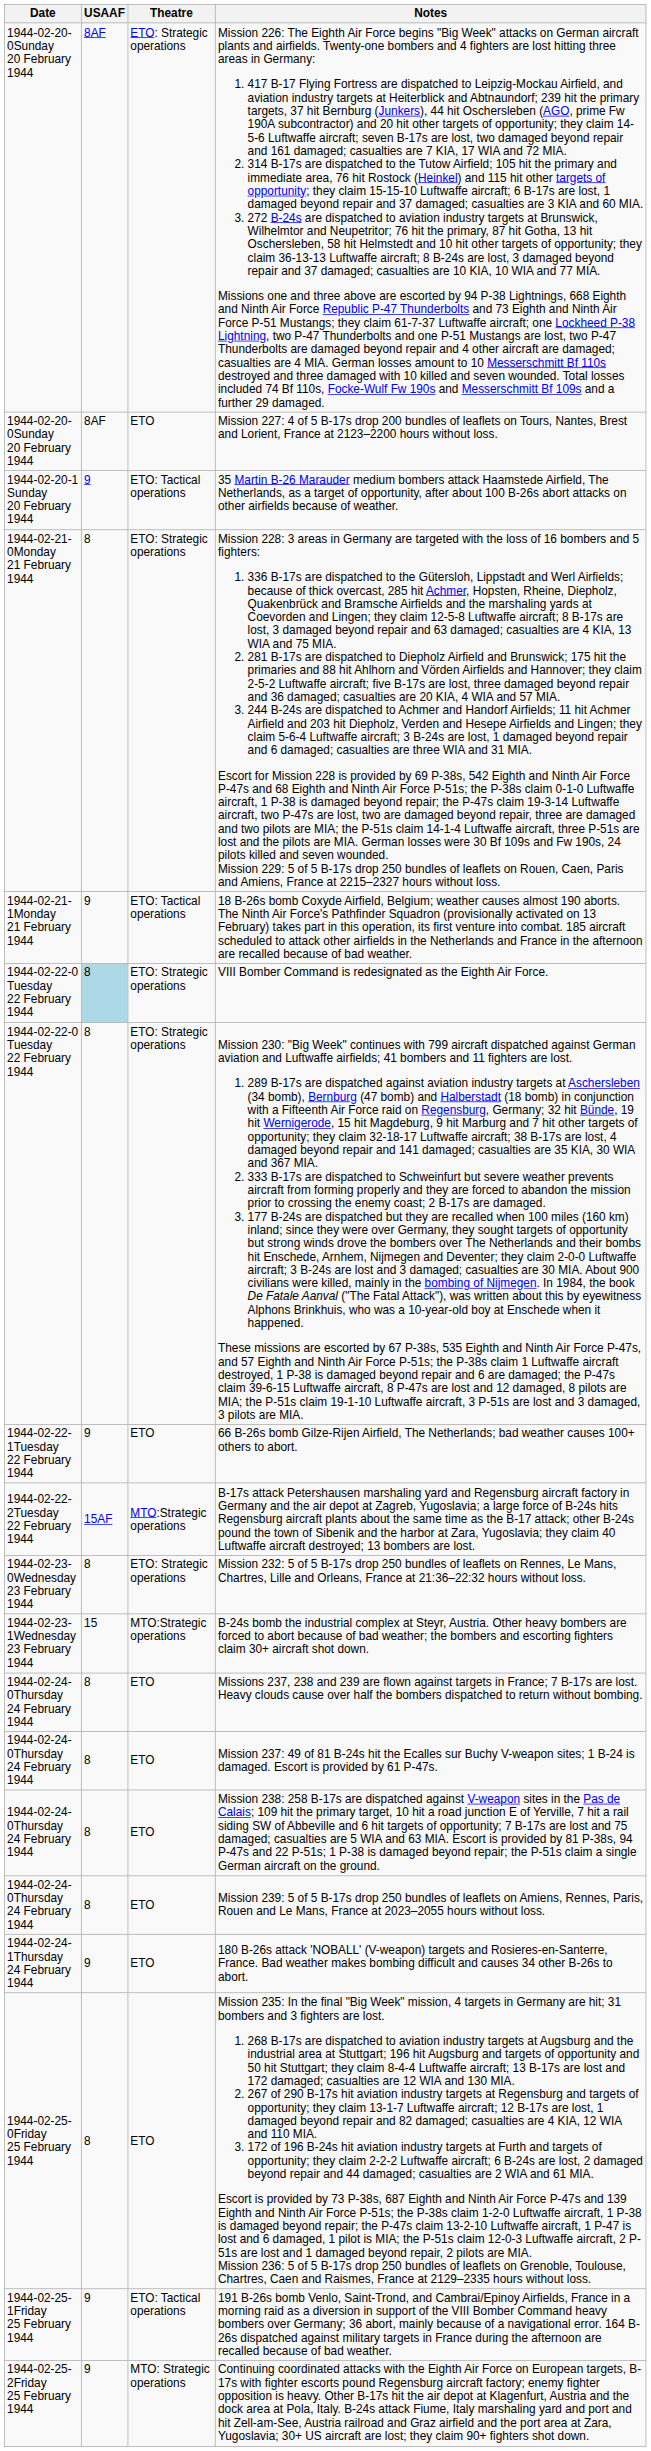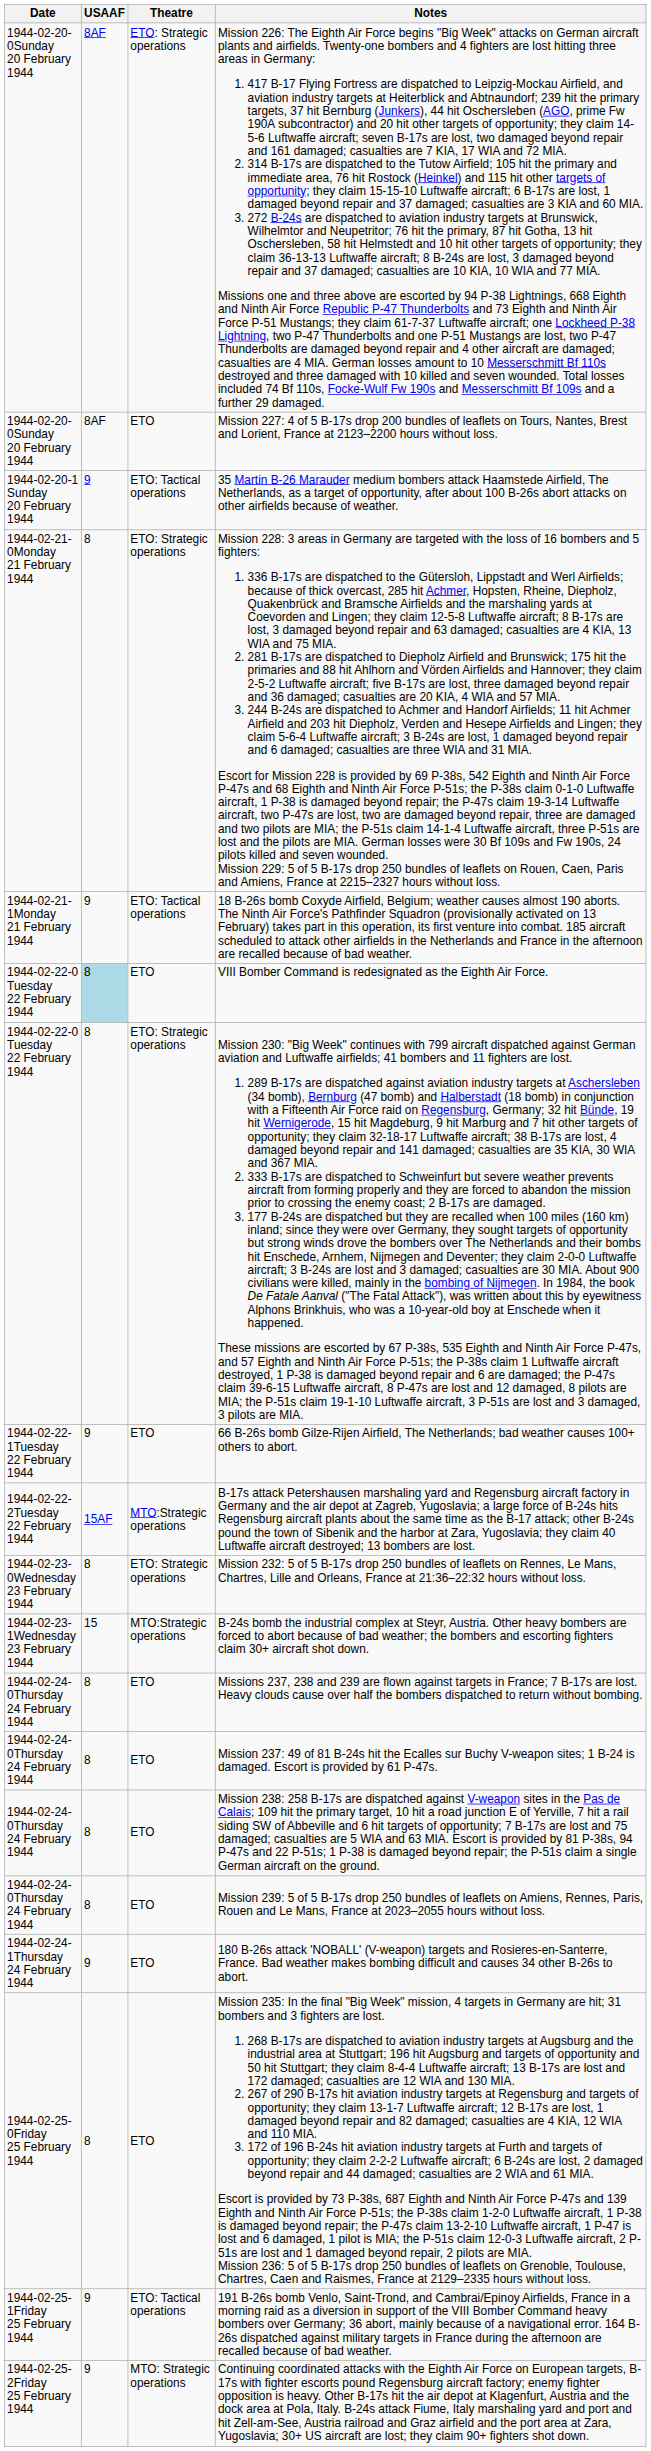(169, 979) ETO: Strategic operations -> (142, 973) ETO
